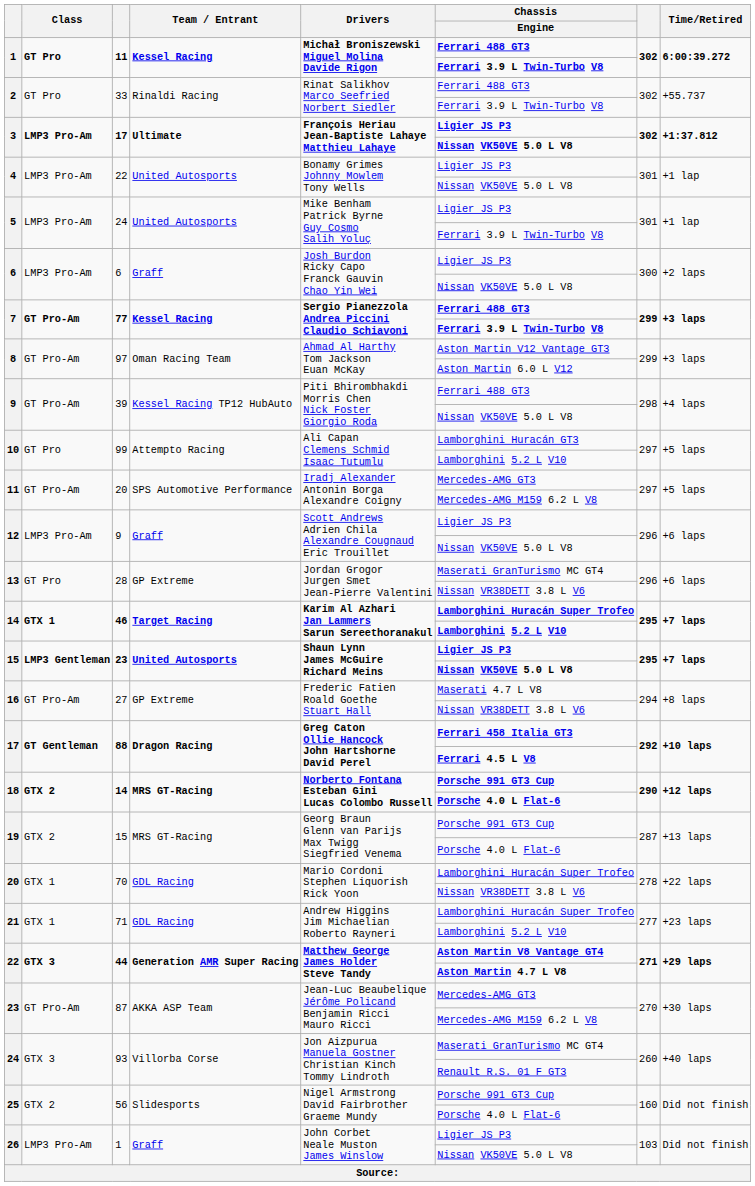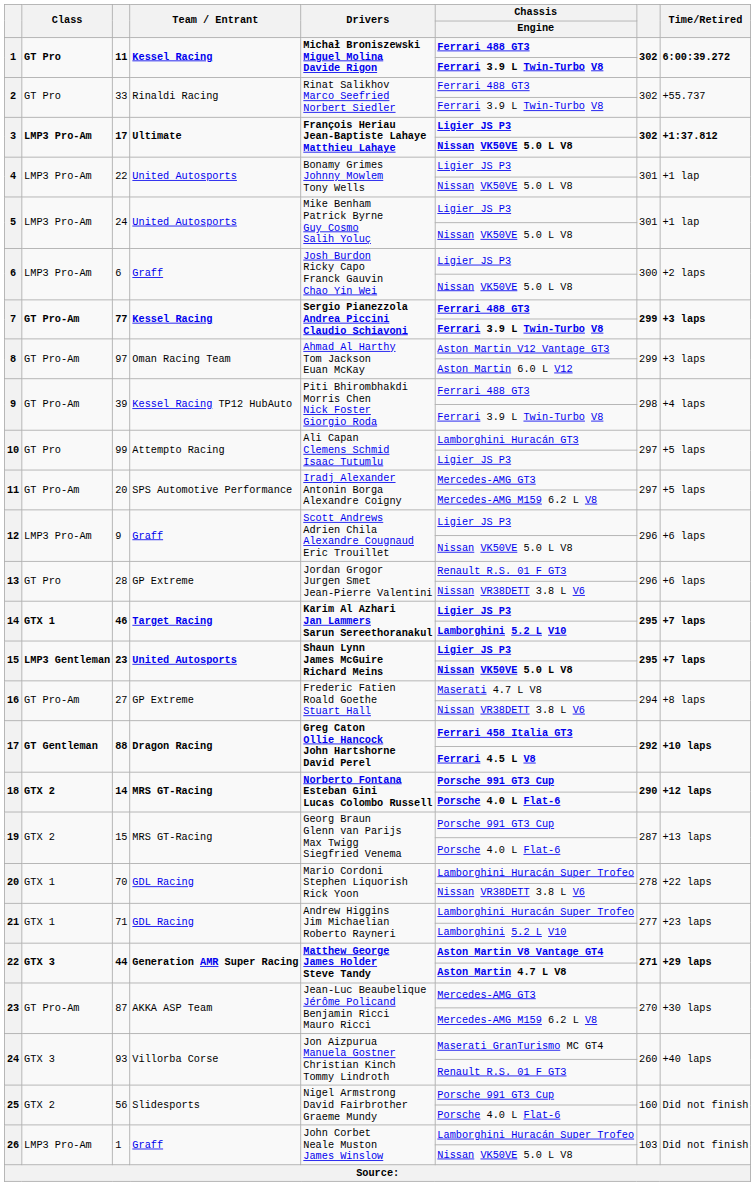(520, 236) Ferrari 3.9 L Twin-Turbo V8 -> (505, 236) Nissan VK50VE 5.0 L V8
(505, 418) Nissan VK50VE 5.0 L V8 -> (520, 418) Ferrari 3.9 L Twin-Turbo V8
(502, 461) Lamborghini 5.2 L V10 -> (474, 461) Ligier JS P3
(520, 572) Maserati GranTurismo MC GT4 -> (502, 572) Renault R.S. 01 F GT3
(536, 612) Lamborghini Huracán Super Trofeo -> (474, 612) Ligier JS P3
(474, 1135) Ligier JS P3 -> (536, 1135) Lamborghini Huracán Super Trofeo
